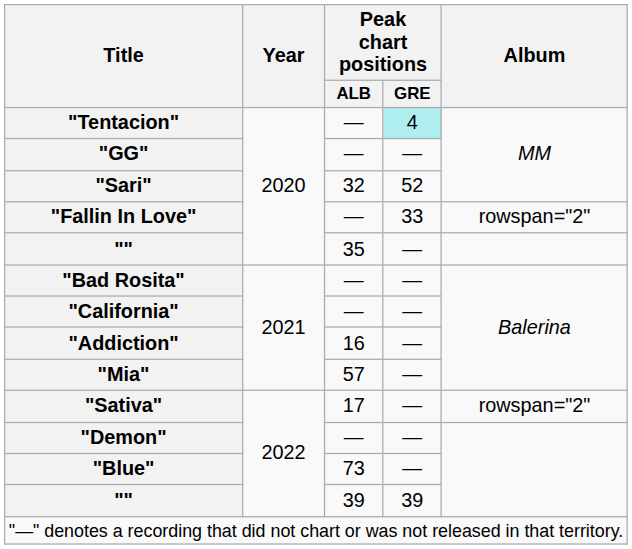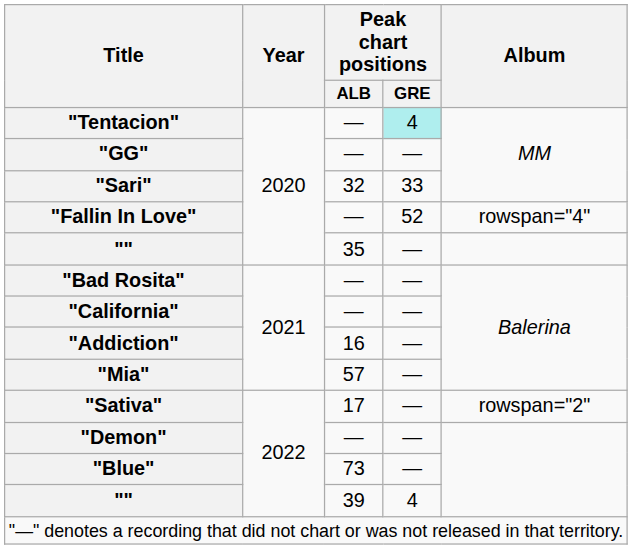(412, 185) 52 -> (412, 185) 33
(412, 217) 33 -> (412, 217) 52
(534, 217) rowspan="2" -> (534, 217) rowspan="4"
(412, 500) 39 -> (412, 500) 4
